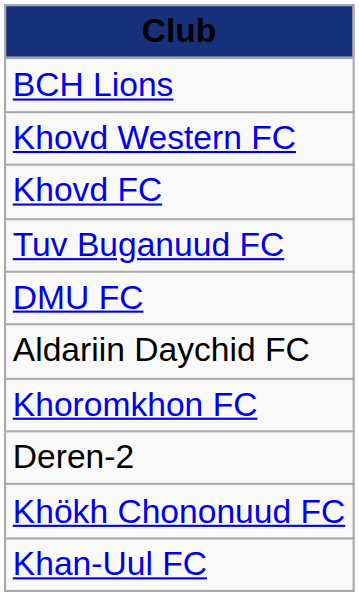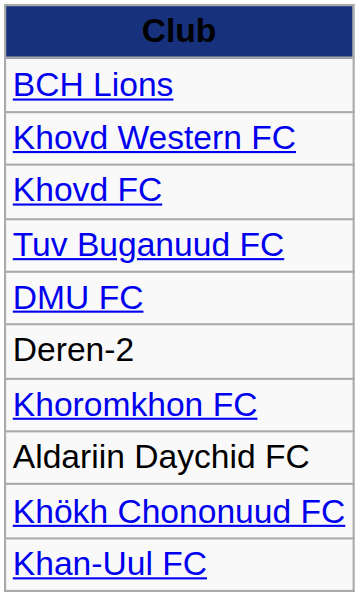(161, 350) Aldariin Daychid FC -> (73, 350) Deren-2
(73, 457) Deren-2 -> (161, 457) Aldariin Daychid FC
